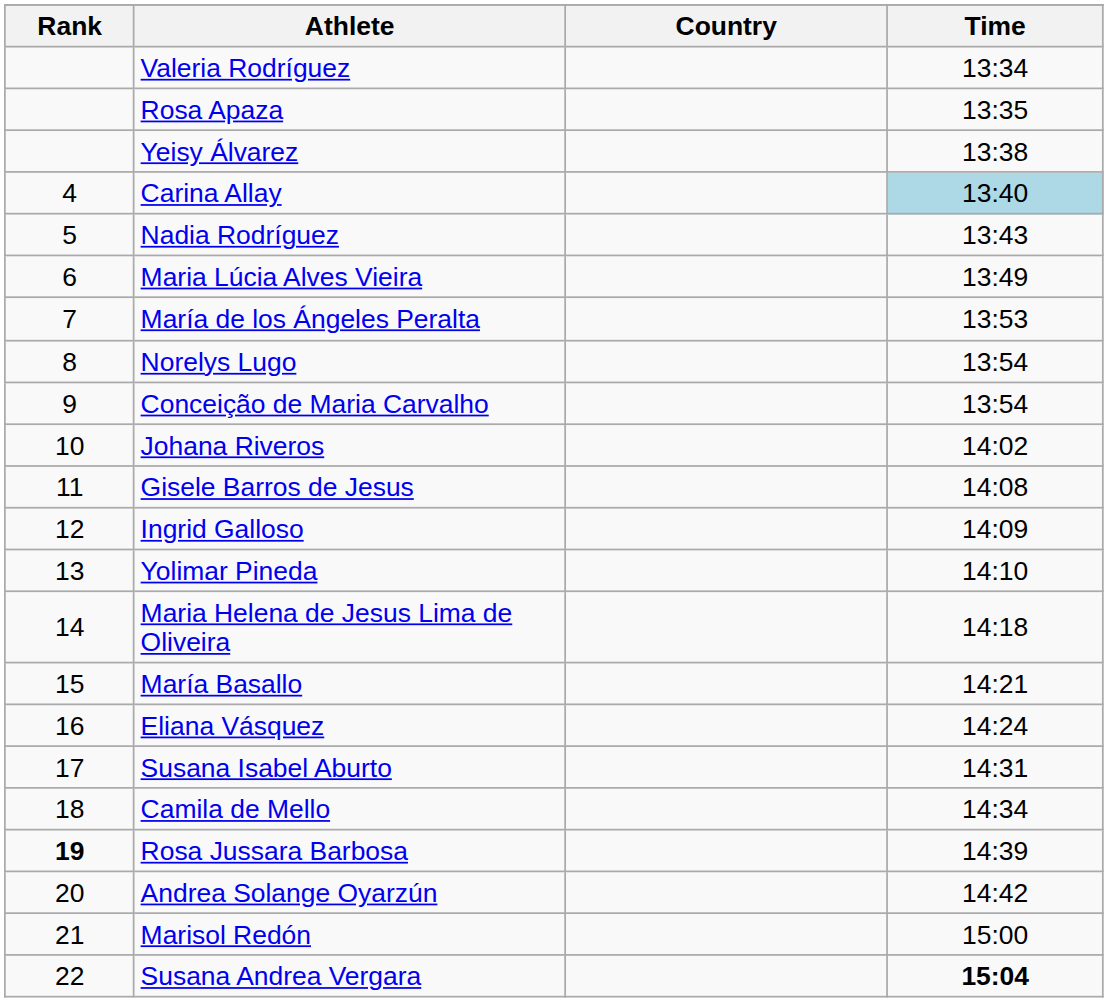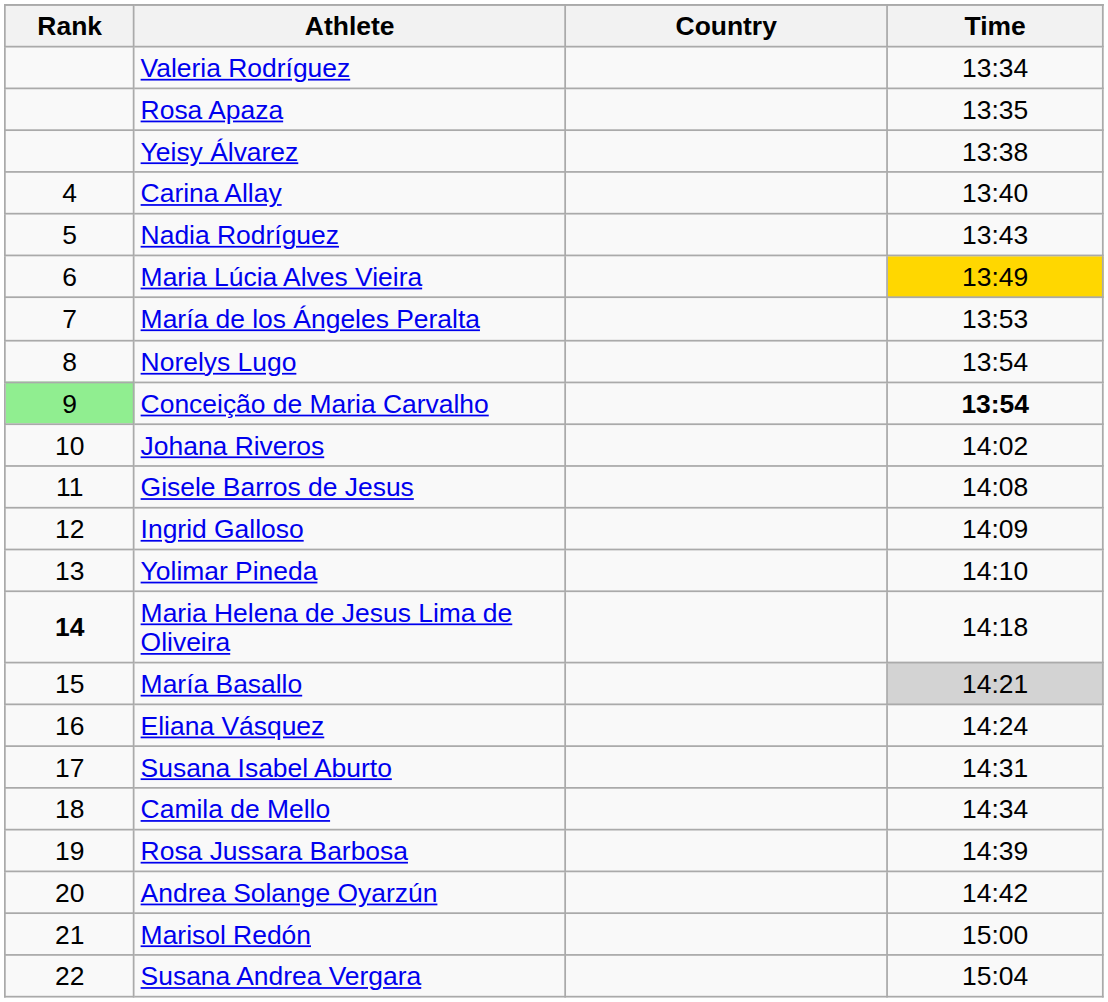(995, 193) lightblue background -> (995, 193) no background
(995, 277) no background -> (995, 277) gold background
(70, 403) no background -> (70, 403) lightgreen background
(995, 403) normal -> (995, 403) bold
(70, 627) normal -> (70, 627) bold
(995, 684) no background -> (995, 684) lightgrey background
(70, 851) bold -> (70, 851) normal
(995, 977) bold -> (995, 977) normal
